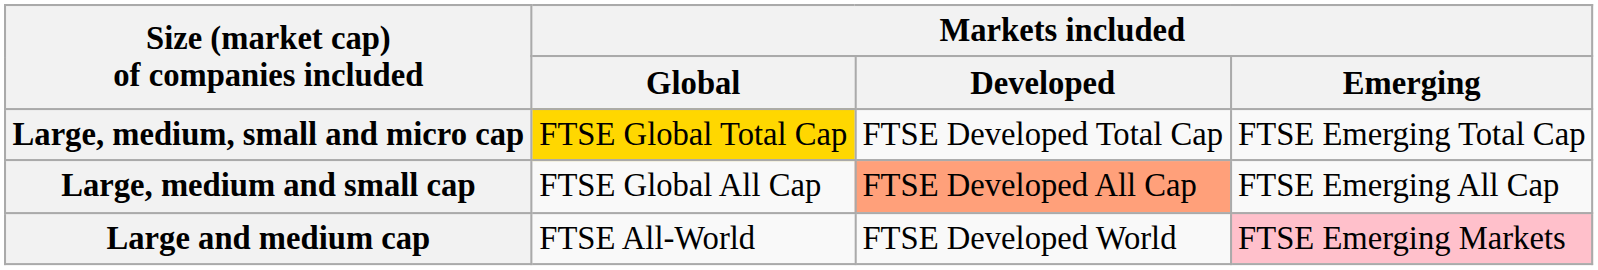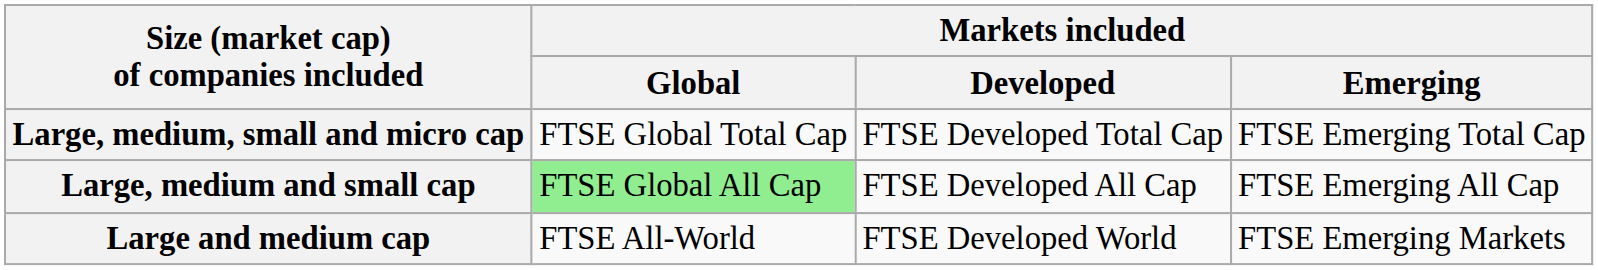(693, 133) gold background -> (693, 133) no background
(680, 185) no background -> (680, 185) lightgreen background
(1030, 185) lightsalmon background -> (1030, 185) no background
(1402, 237) pink background -> (1402, 237) no background
